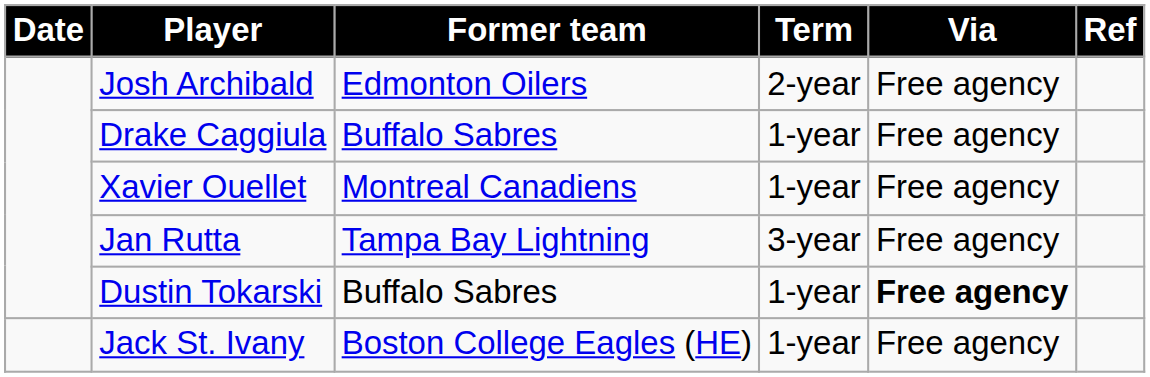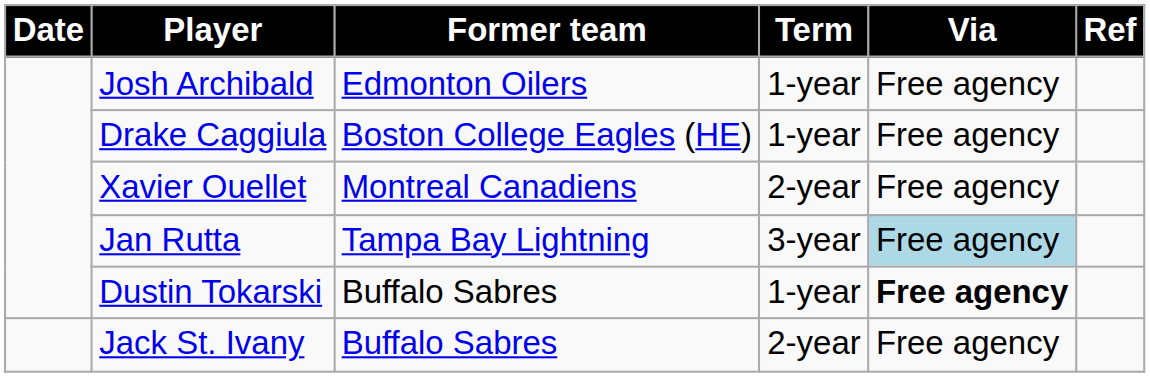(814, 82) 2-year -> (814, 82) 1-year
(449, 135) Buffalo Sabres -> (547, 135) Boston College Eagles (HE)
(814, 187) 1-year -> (814, 187) 2-year
(968, 239) no background -> (968, 239) lightblue background
(547, 344) Boston College Eagles (HE) -> (449, 344) Buffalo Sabres
(814, 344) 1-year -> (814, 344) 2-year
